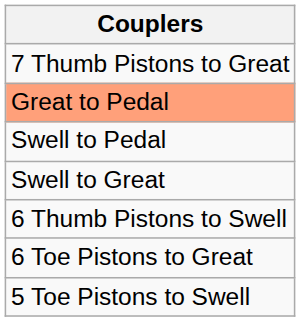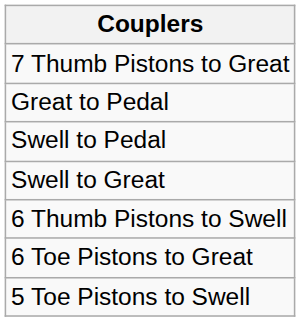(90, 102) lightsalmon background -> (90, 102) no background
